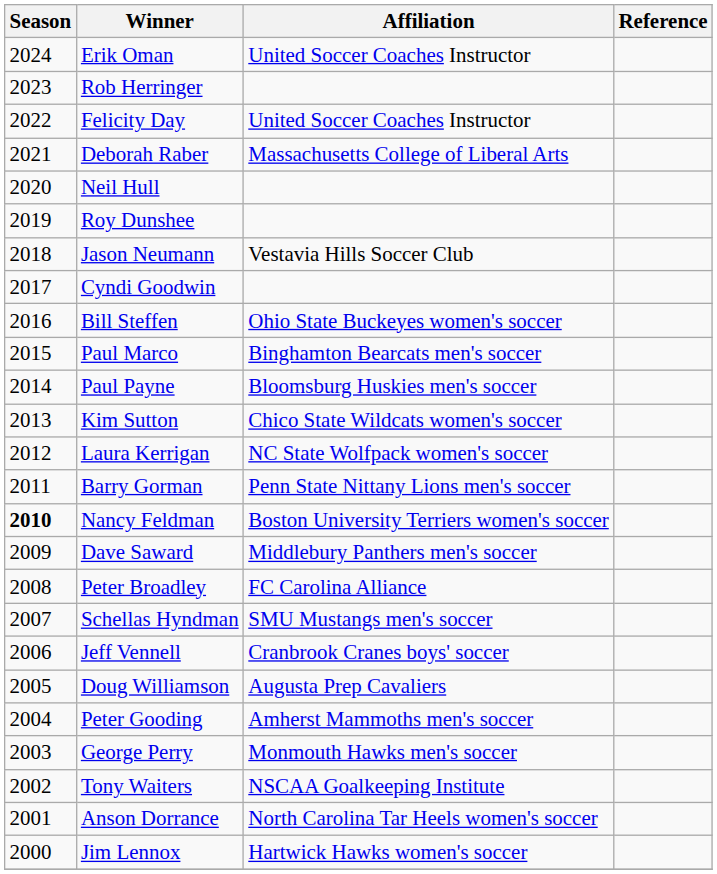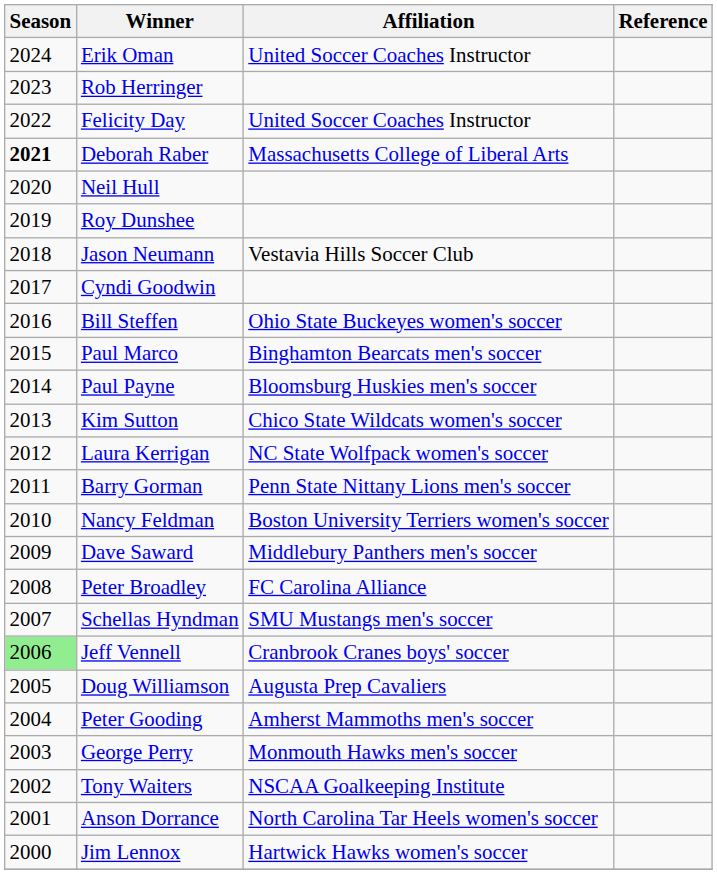(30, 154) normal -> (30, 154) bold
(30, 519) bold -> (30, 519) normal
(30, 652) no background -> (30, 652) lightgreen background
